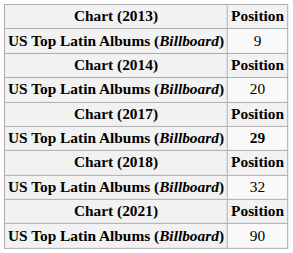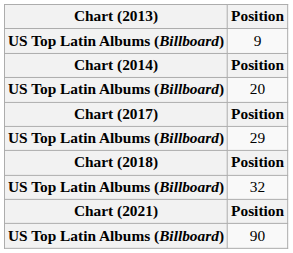(258, 138) bold -> (258, 138) normal
